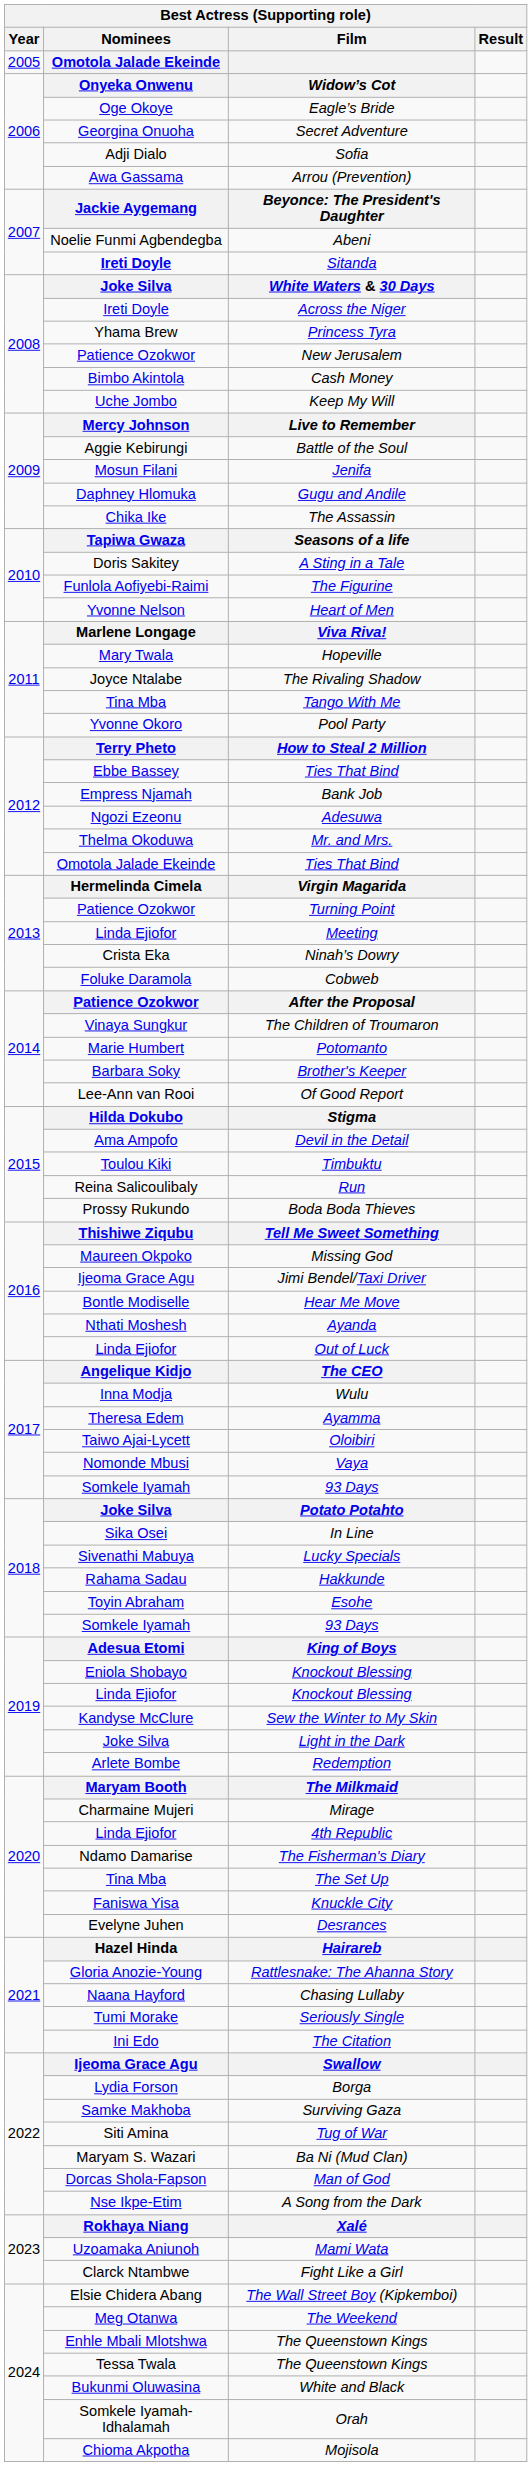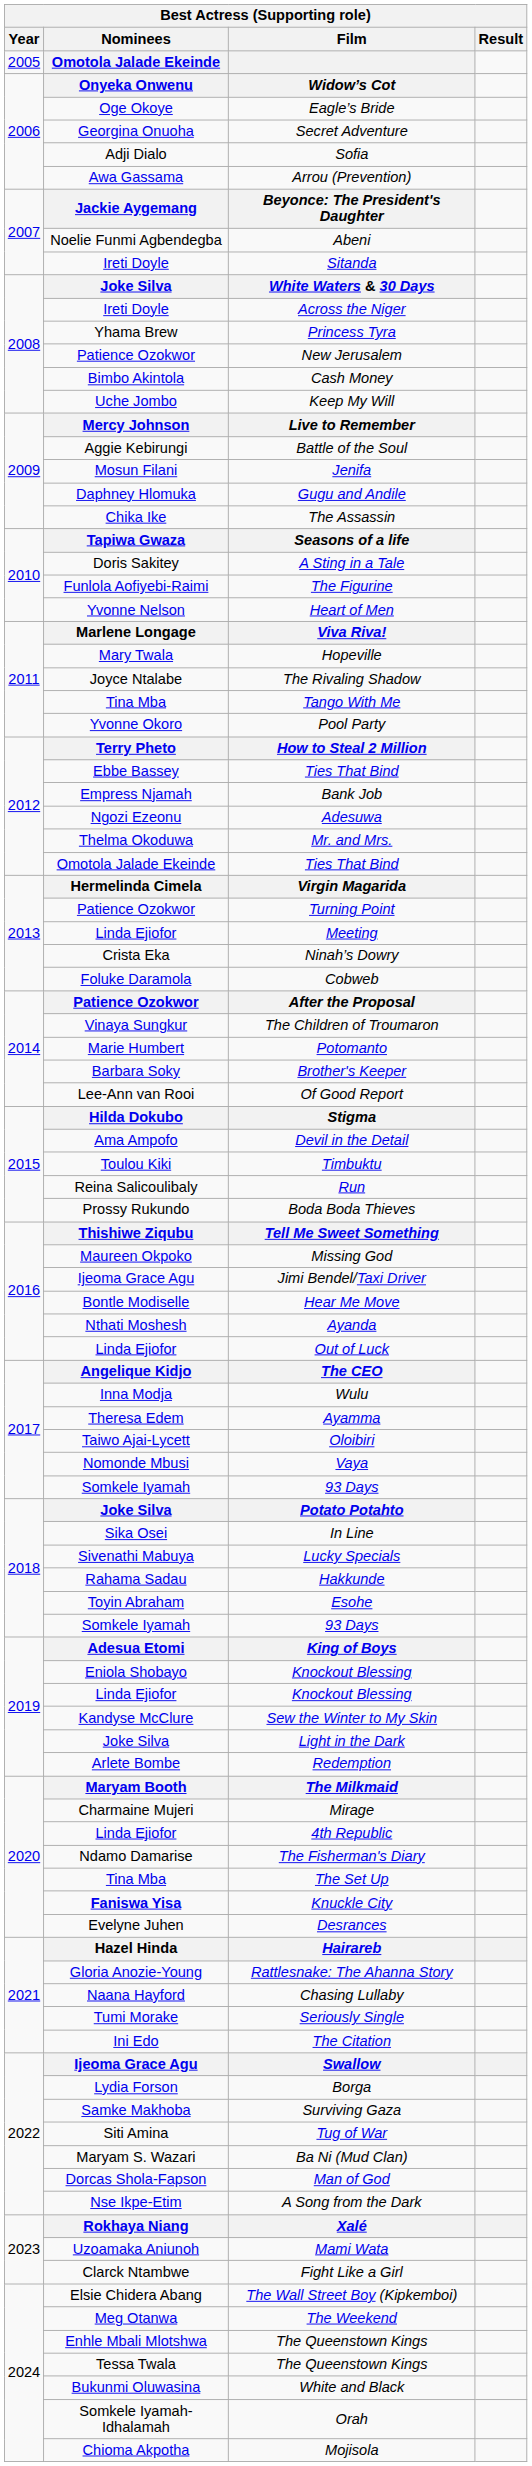(136, 263) bold -> (136, 263) normal
(136, 1902) normal -> (136, 1902) bold
